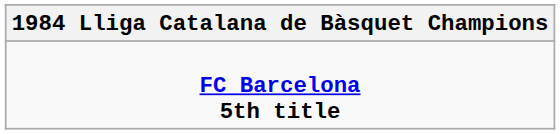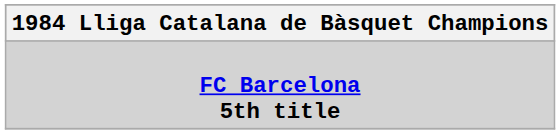(280, 98) no background -> (280, 98) lightgrey background
